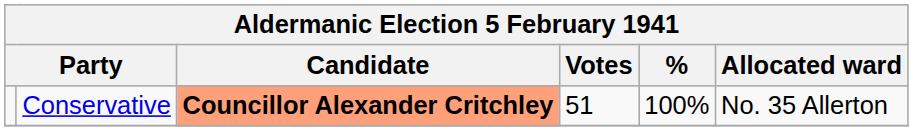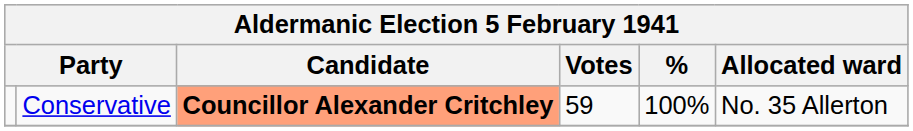(579, 105) 51 -> (579, 105) 59
